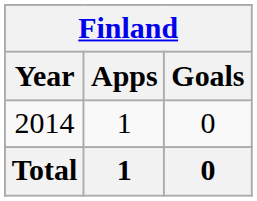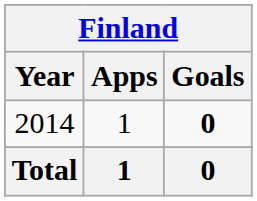(208, 123) normal -> (208, 123) bold
